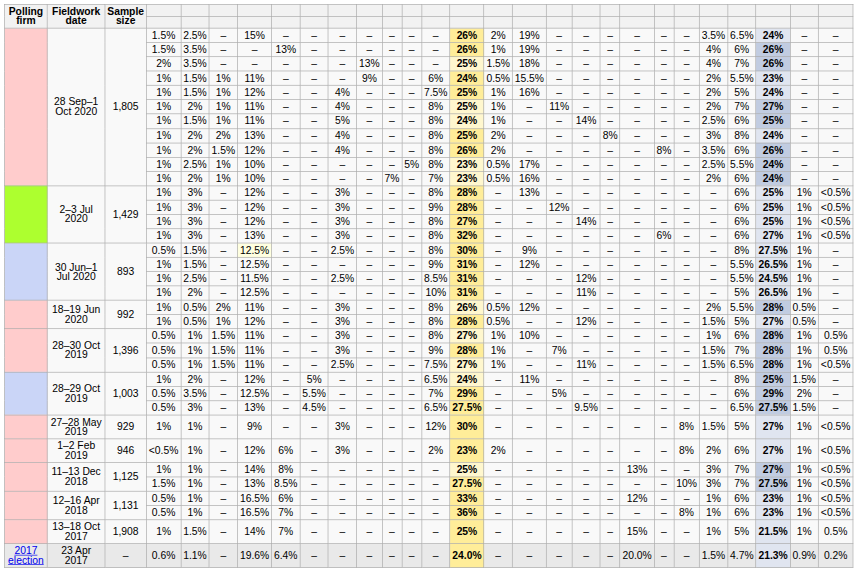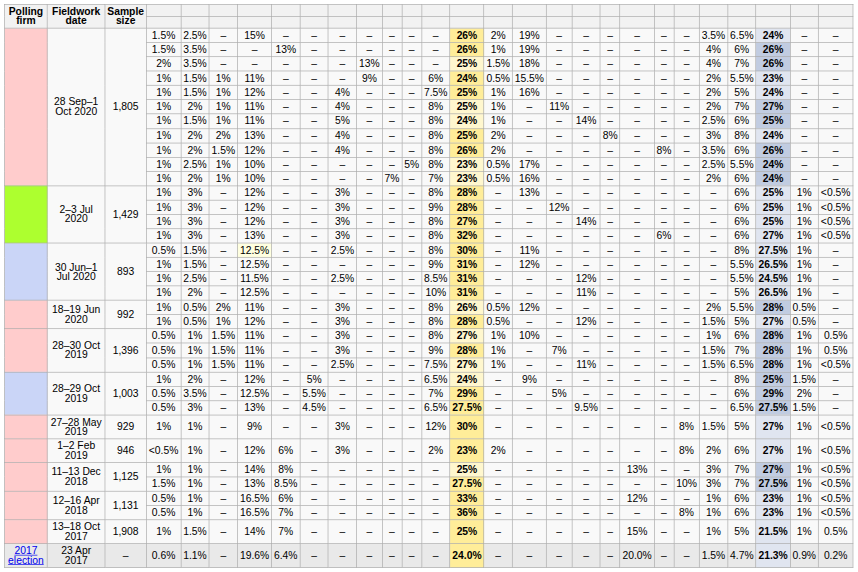(529, 250) 9% -> (529, 250) 11%
(529, 379) 11% -> (529, 379) 9%
